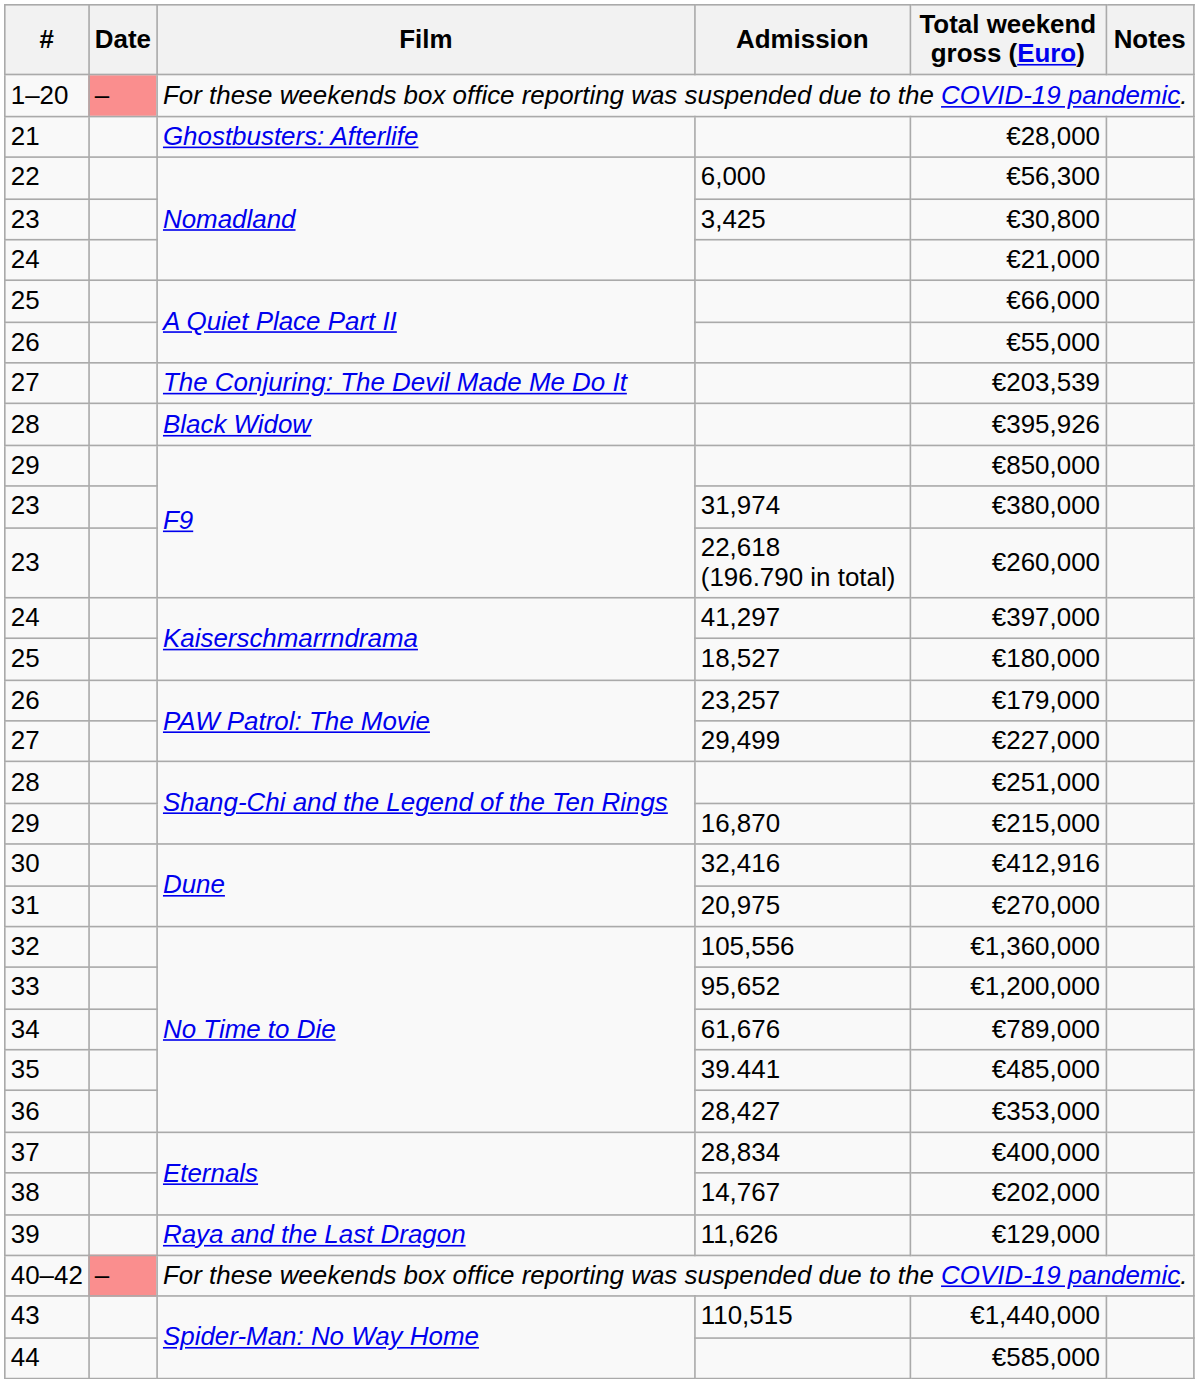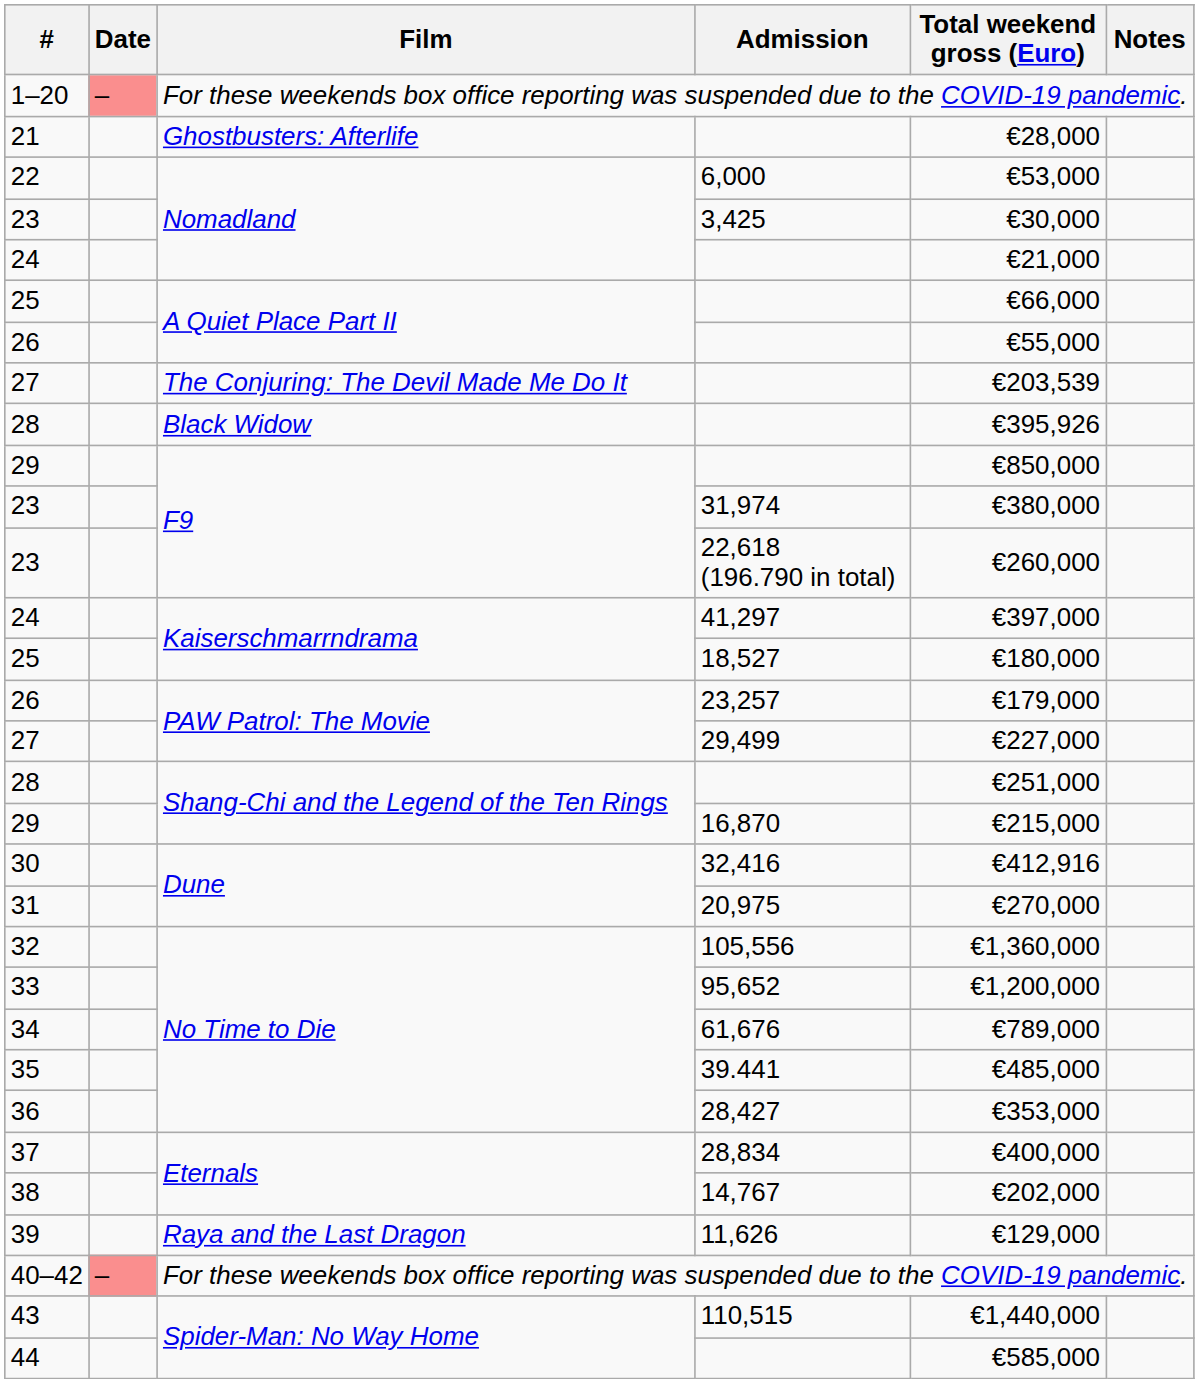(1053, 177) €56,300 -> (1053, 177) €53,000
(1053, 218) €30,800 -> (1053, 218) €30,000
